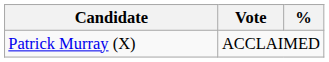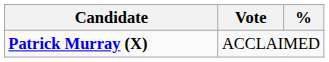(72, 43) normal -> (78, 43) bold
